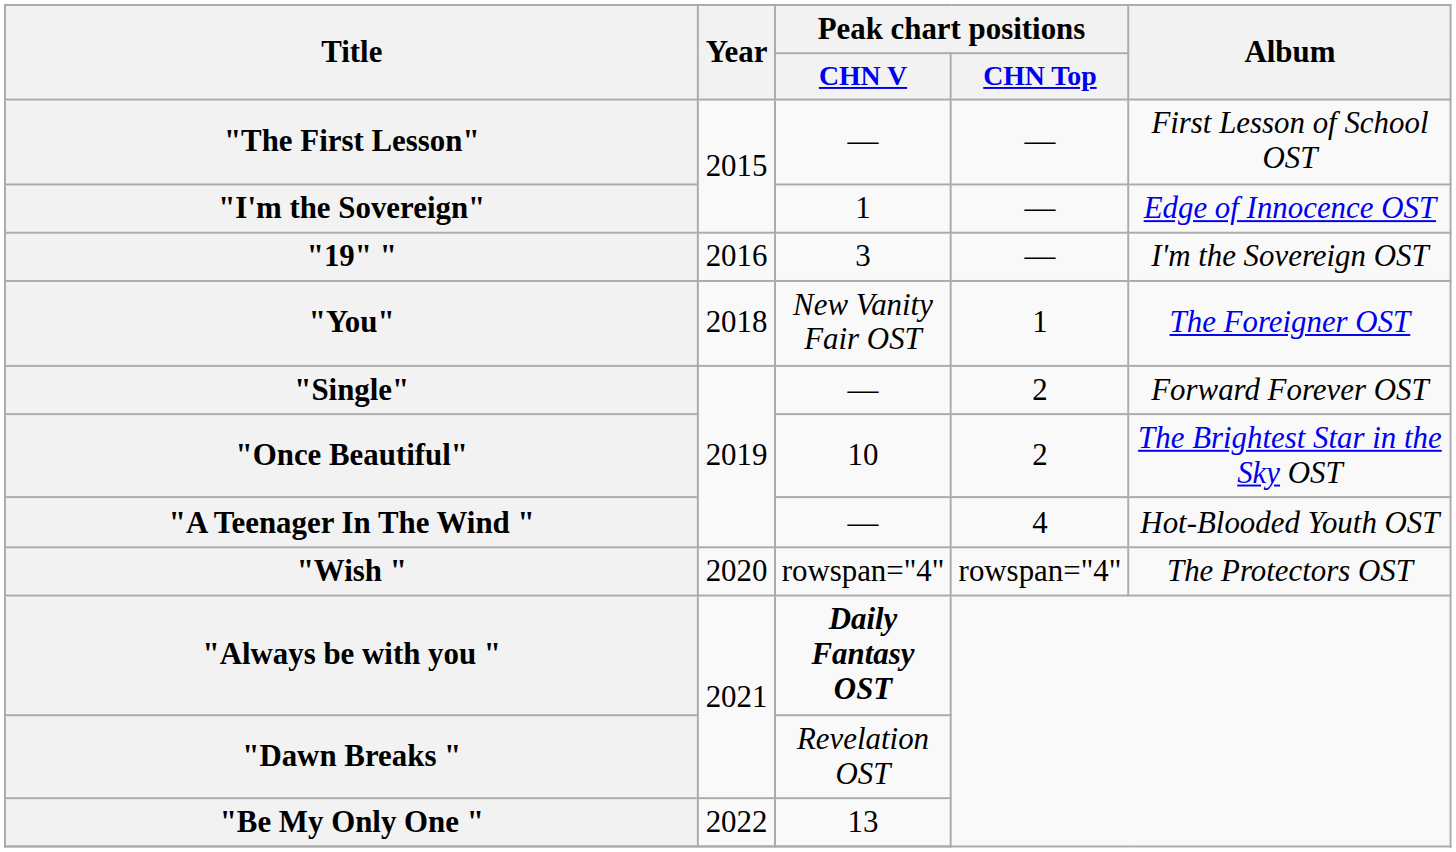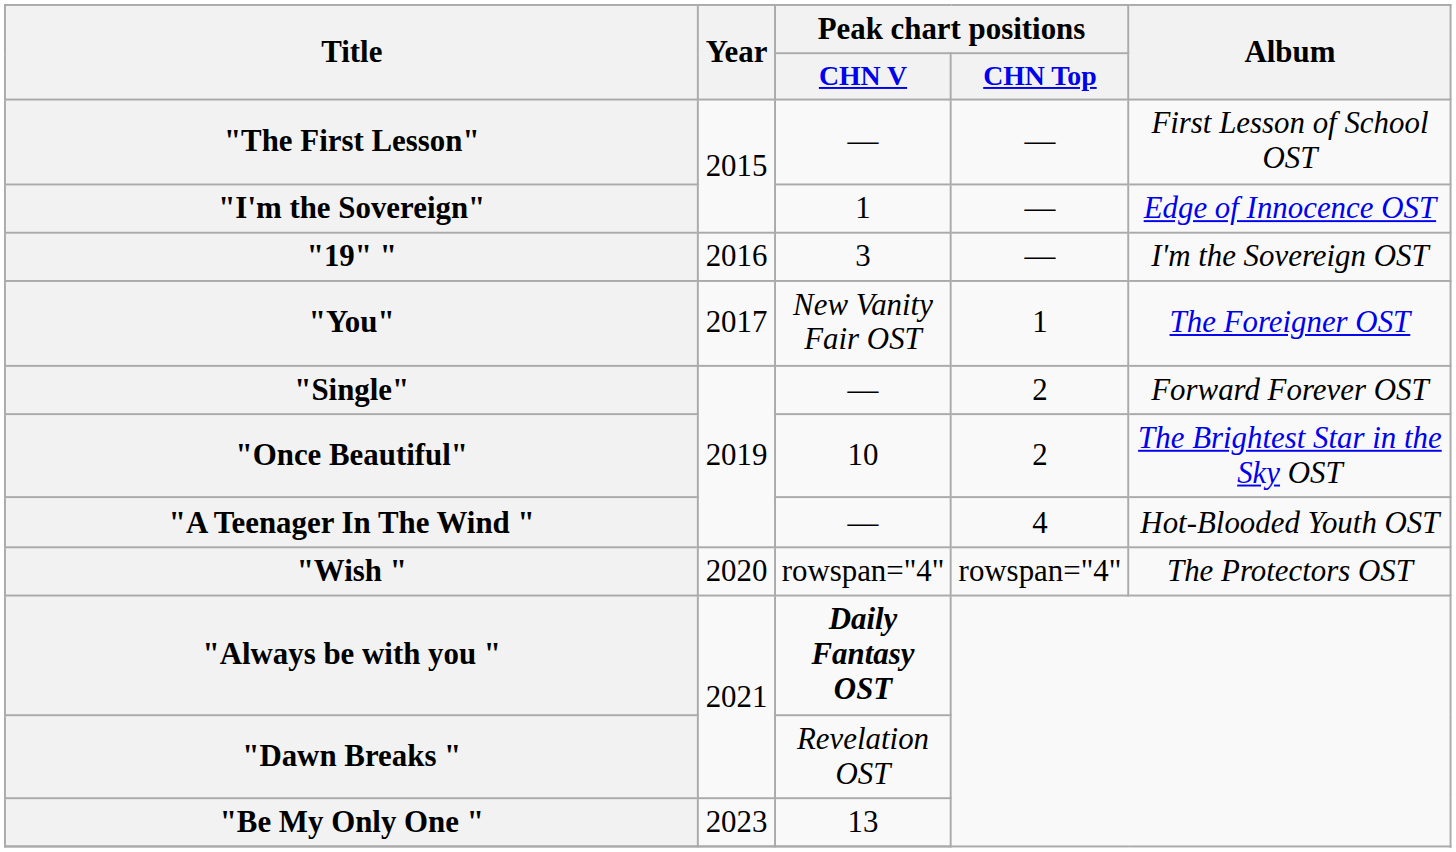(737, 322) 2018 -> (737, 322) 2017
(737, 821) 2022 -> (737, 821) 2023
